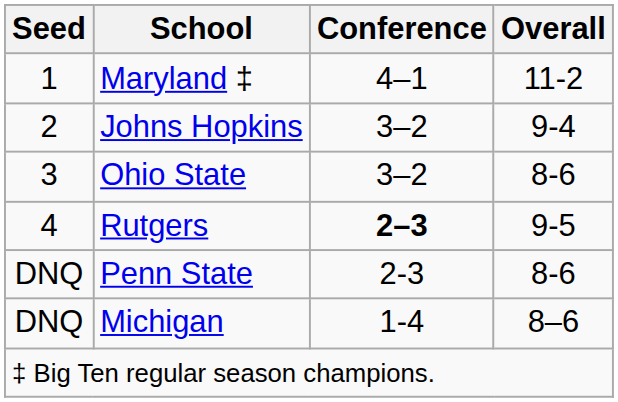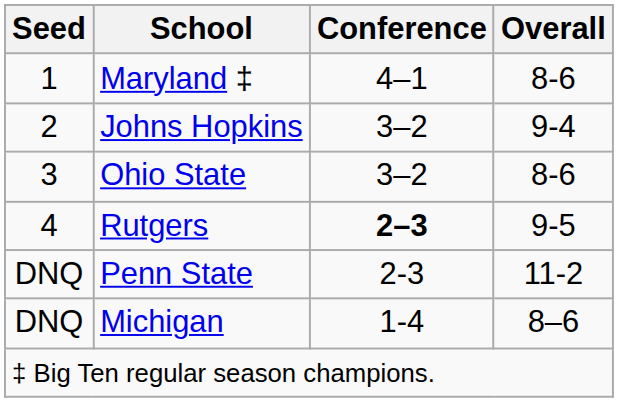(553, 77) 11-2 -> (553, 77) 8-6
(553, 273) 8-6 -> (553, 273) 11-2
